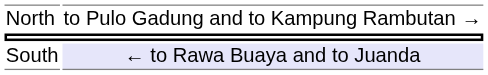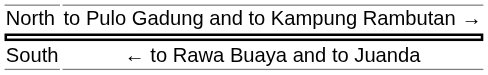(273, 56) lavender background -> (273, 56) no background
